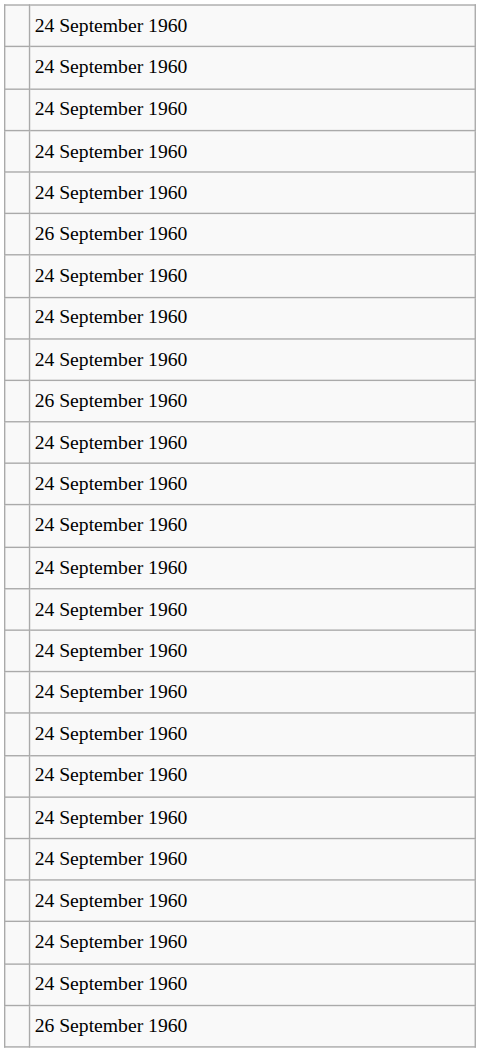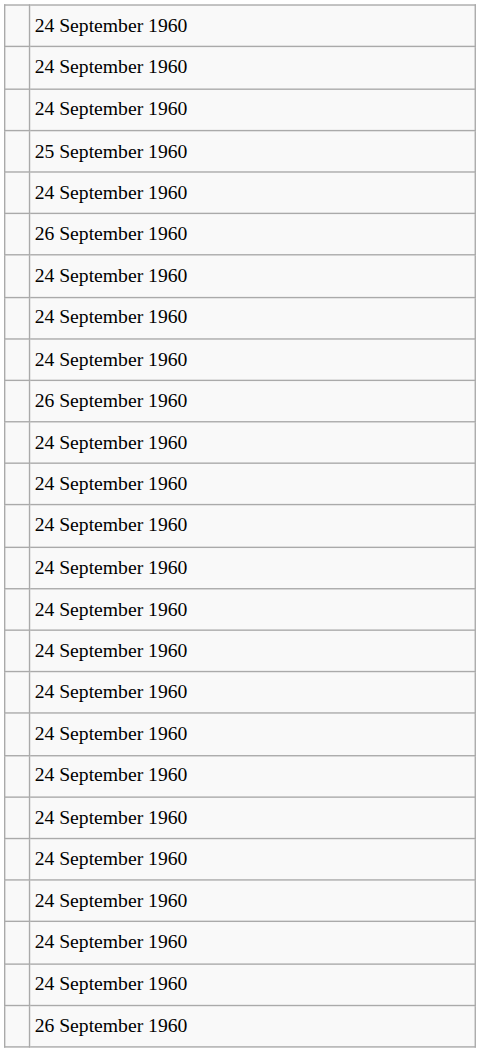(111, 150) 24 September 1960 -> (111, 150) 25 September 1960
